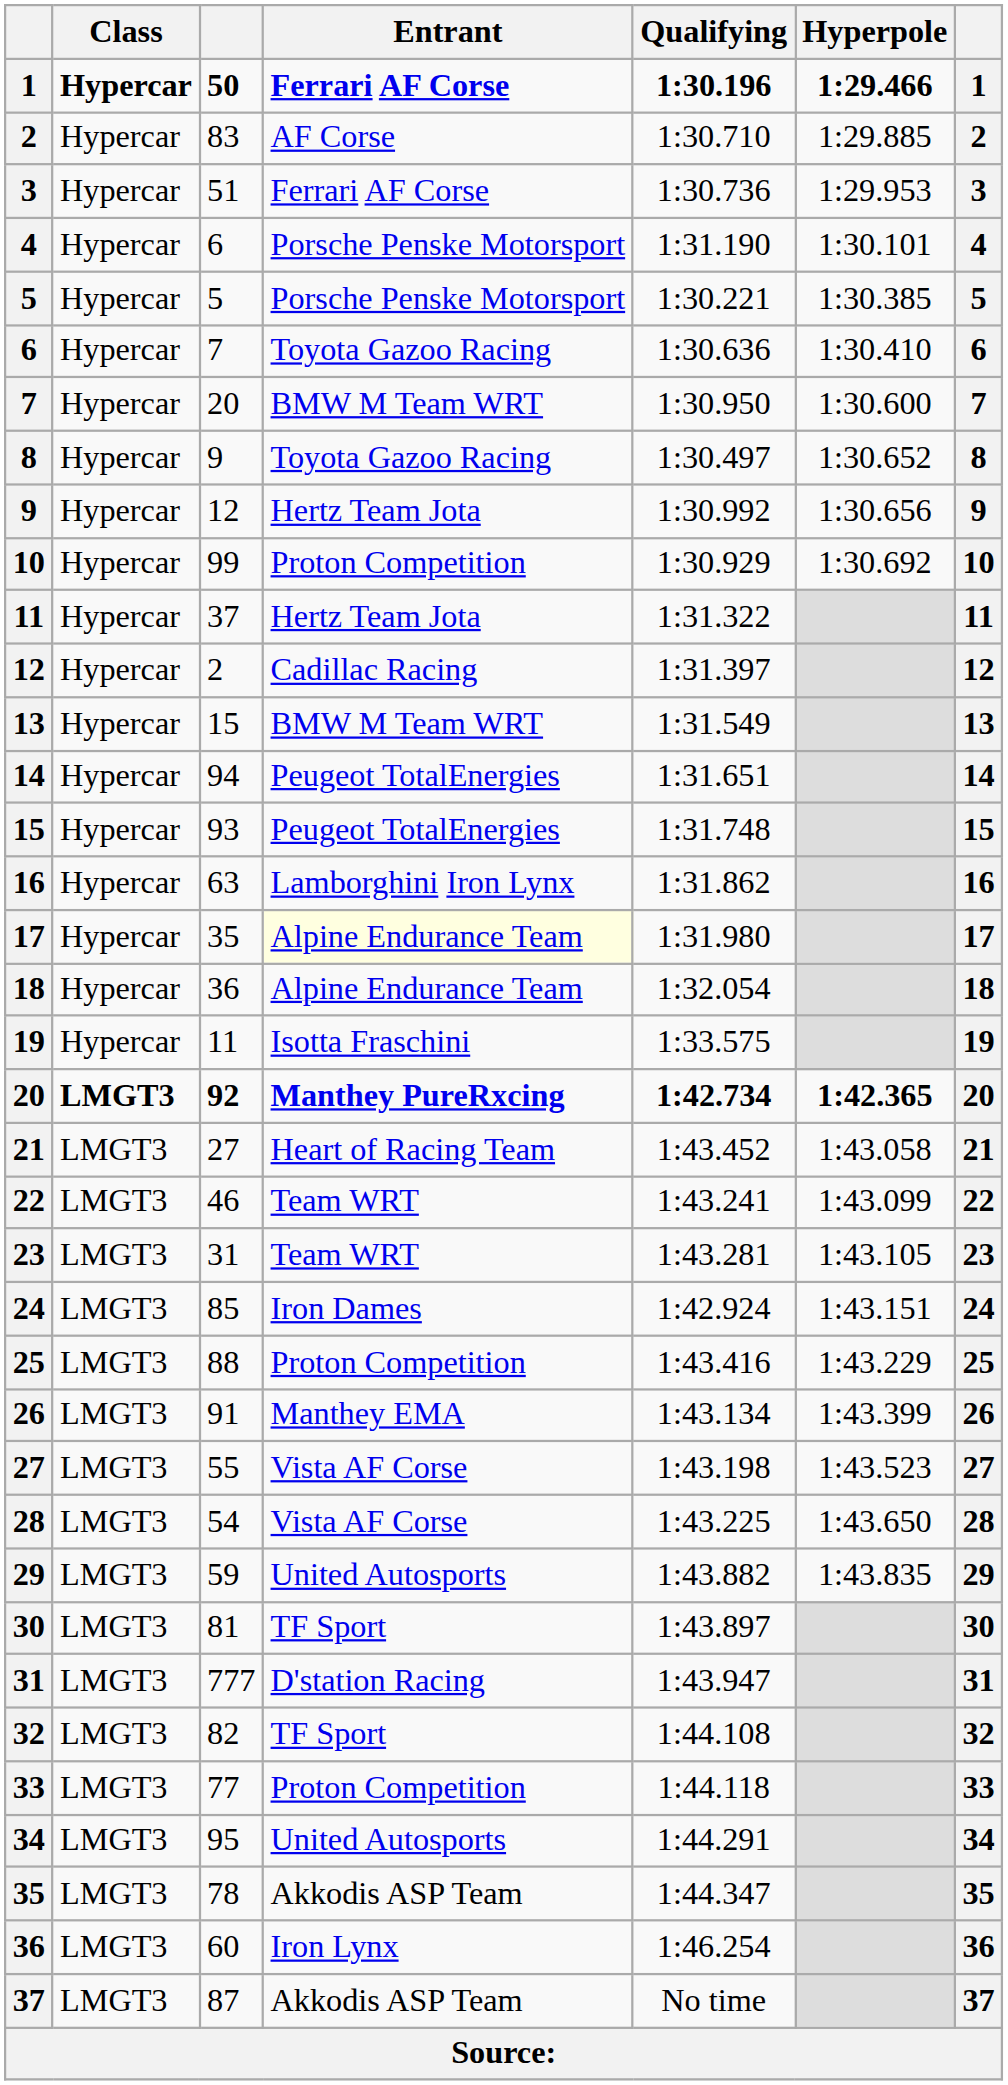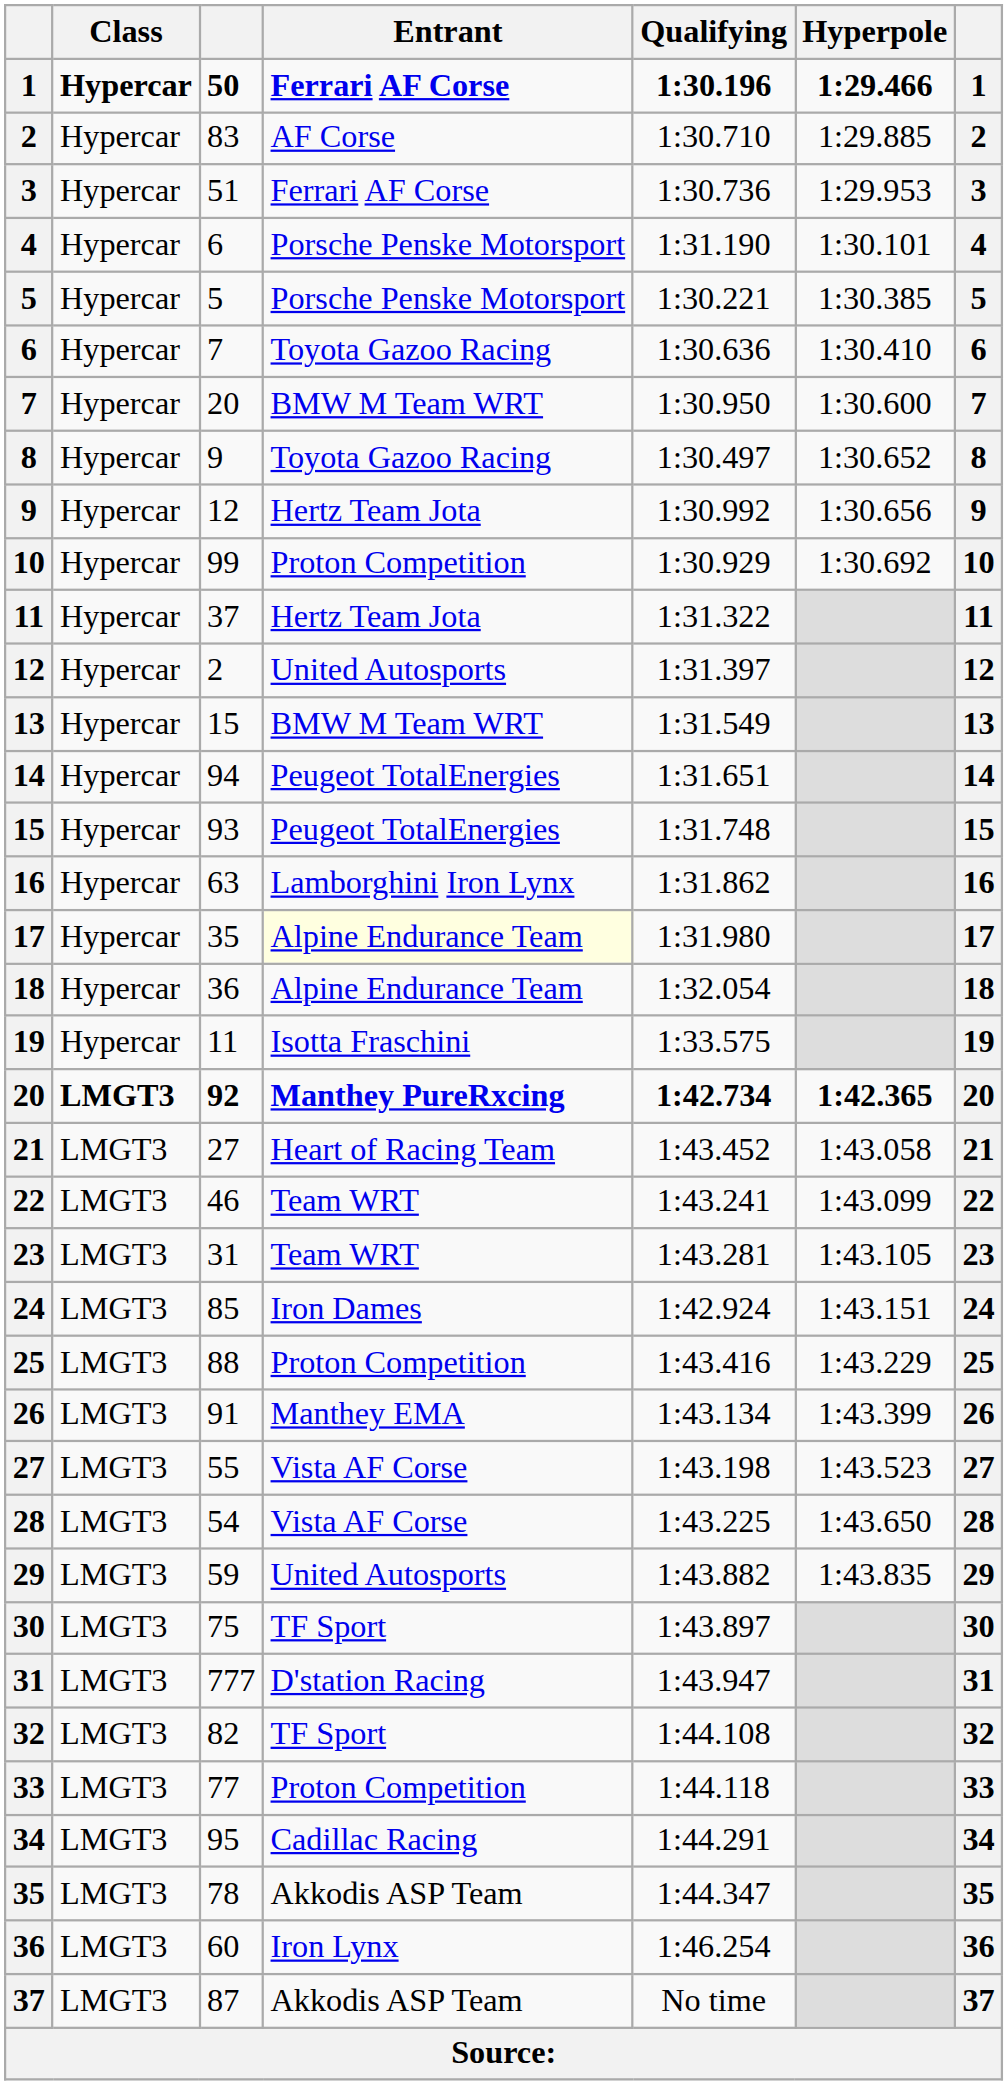(374, 669) Cadillac Racing -> (388, 669) United Autosports
(223, 1627) 81 -> (223, 1627) 75
(388, 1840) United Autosports -> (374, 1840) Cadillac Racing
